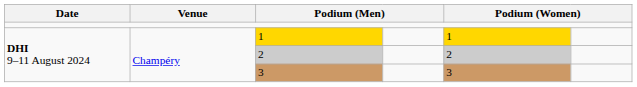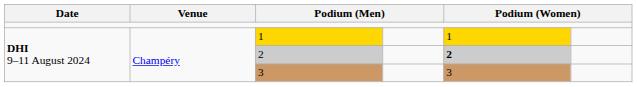(449, 54) normal -> (449, 54) bold
